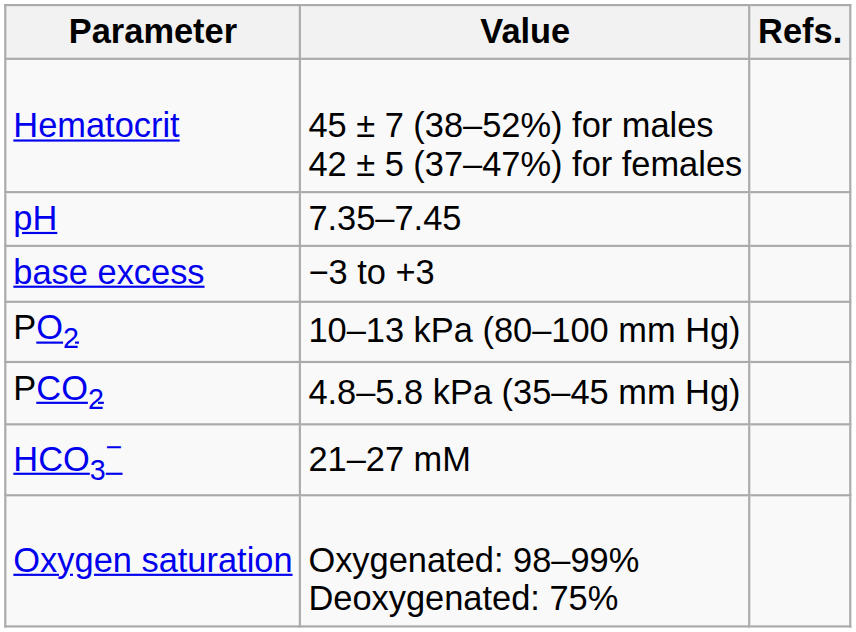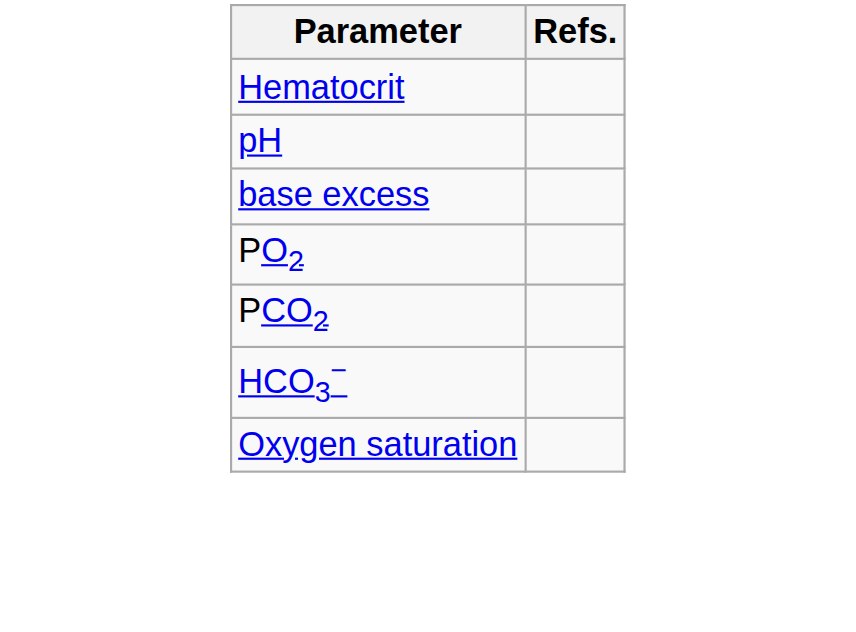- column: (525, 31)
